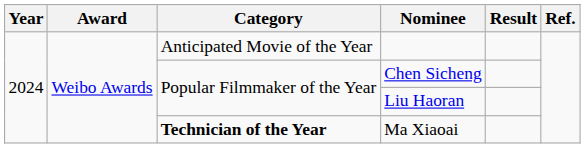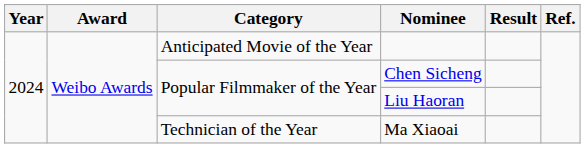(244, 128) bold -> (239, 128) normal
